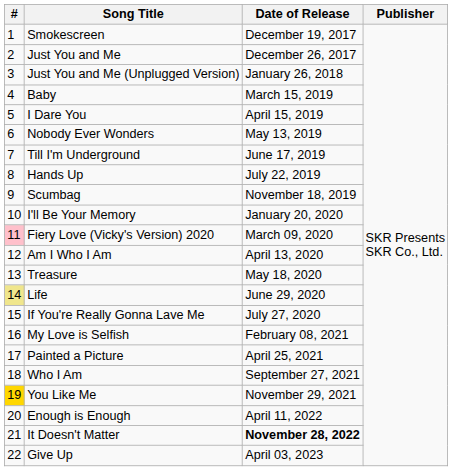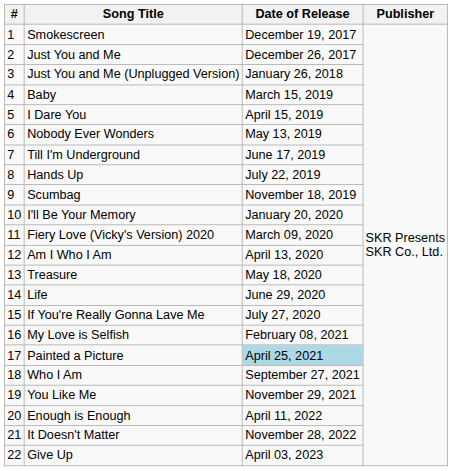(14, 235) pink background -> (14, 235) no background
(14, 295) khaki background -> (14, 295) no background
(284, 355) no background -> (284, 355) lightblue background
(14, 395) gold background -> (14, 395) no background
(303, 435) bold -> (301, 435) normal
